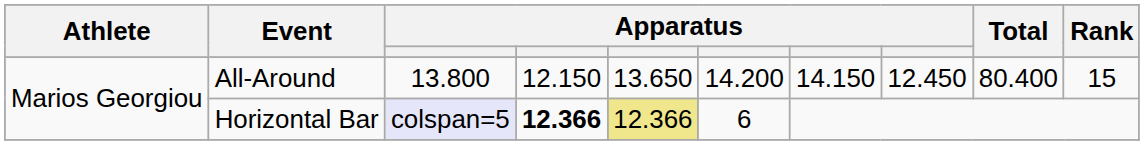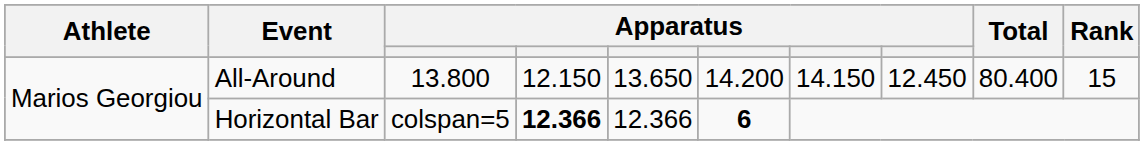(450, 119) lavender background -> (450, 119) no background
(653, 119) khaki background -> (653, 119) no background
(744, 119) normal -> (744, 119) bold
